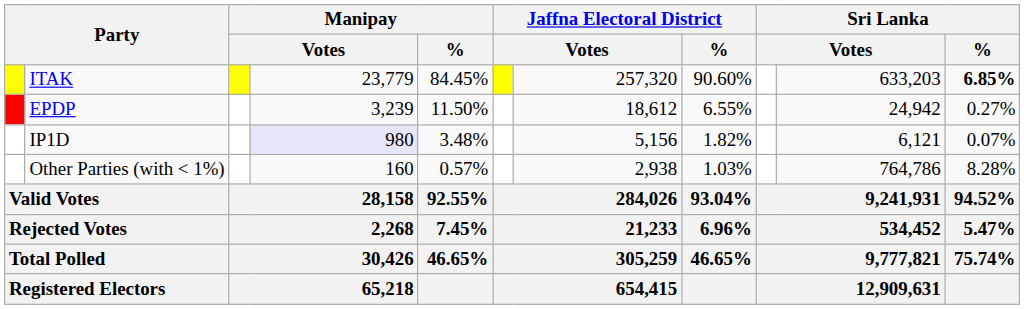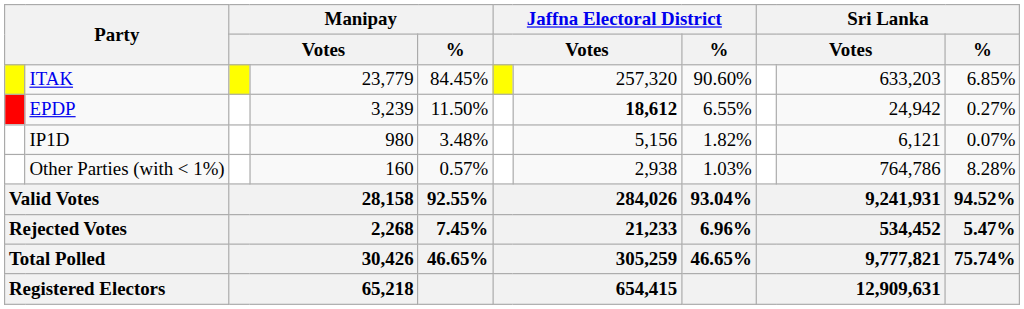(989, 79) bold -> (991, 79) normal
(651, 109) normal -> (651, 109) bold
(399, 139) lavender background -> (399, 139) no background
